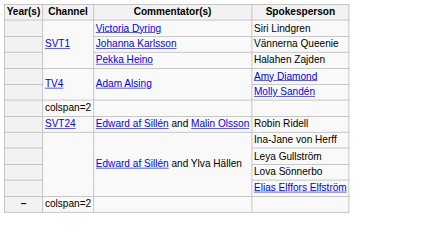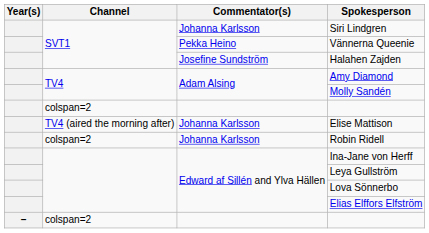(128, 28) Victoria Dyring -> (219, 28) Johanna Karlsson
(136, 44) Johanna Karlsson -> (208, 44) Pekka Heino
(124, 60) Pekka Heino -> (224, 60) Josefine Sundström
+ row: (23, 124)
(60, 124) SVT24 -> (68, 140) colspan=2
(173, 124) Edward af Sillén and Malin Olsson -> (219, 140) Johanna Karlsson
